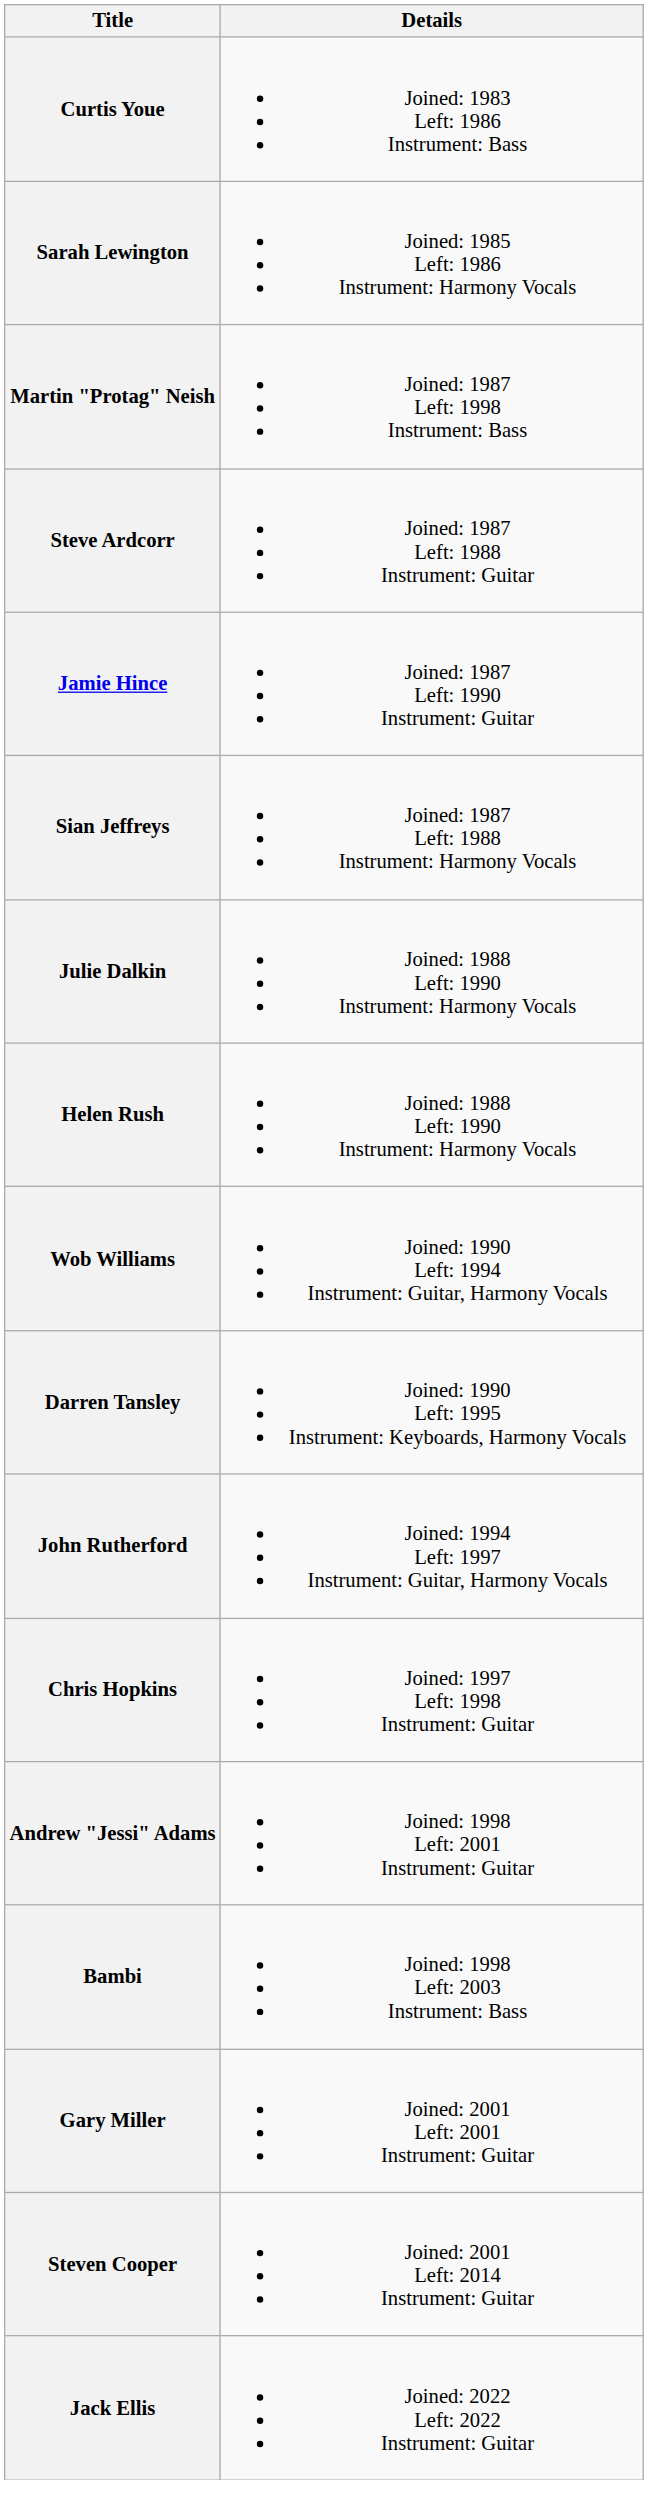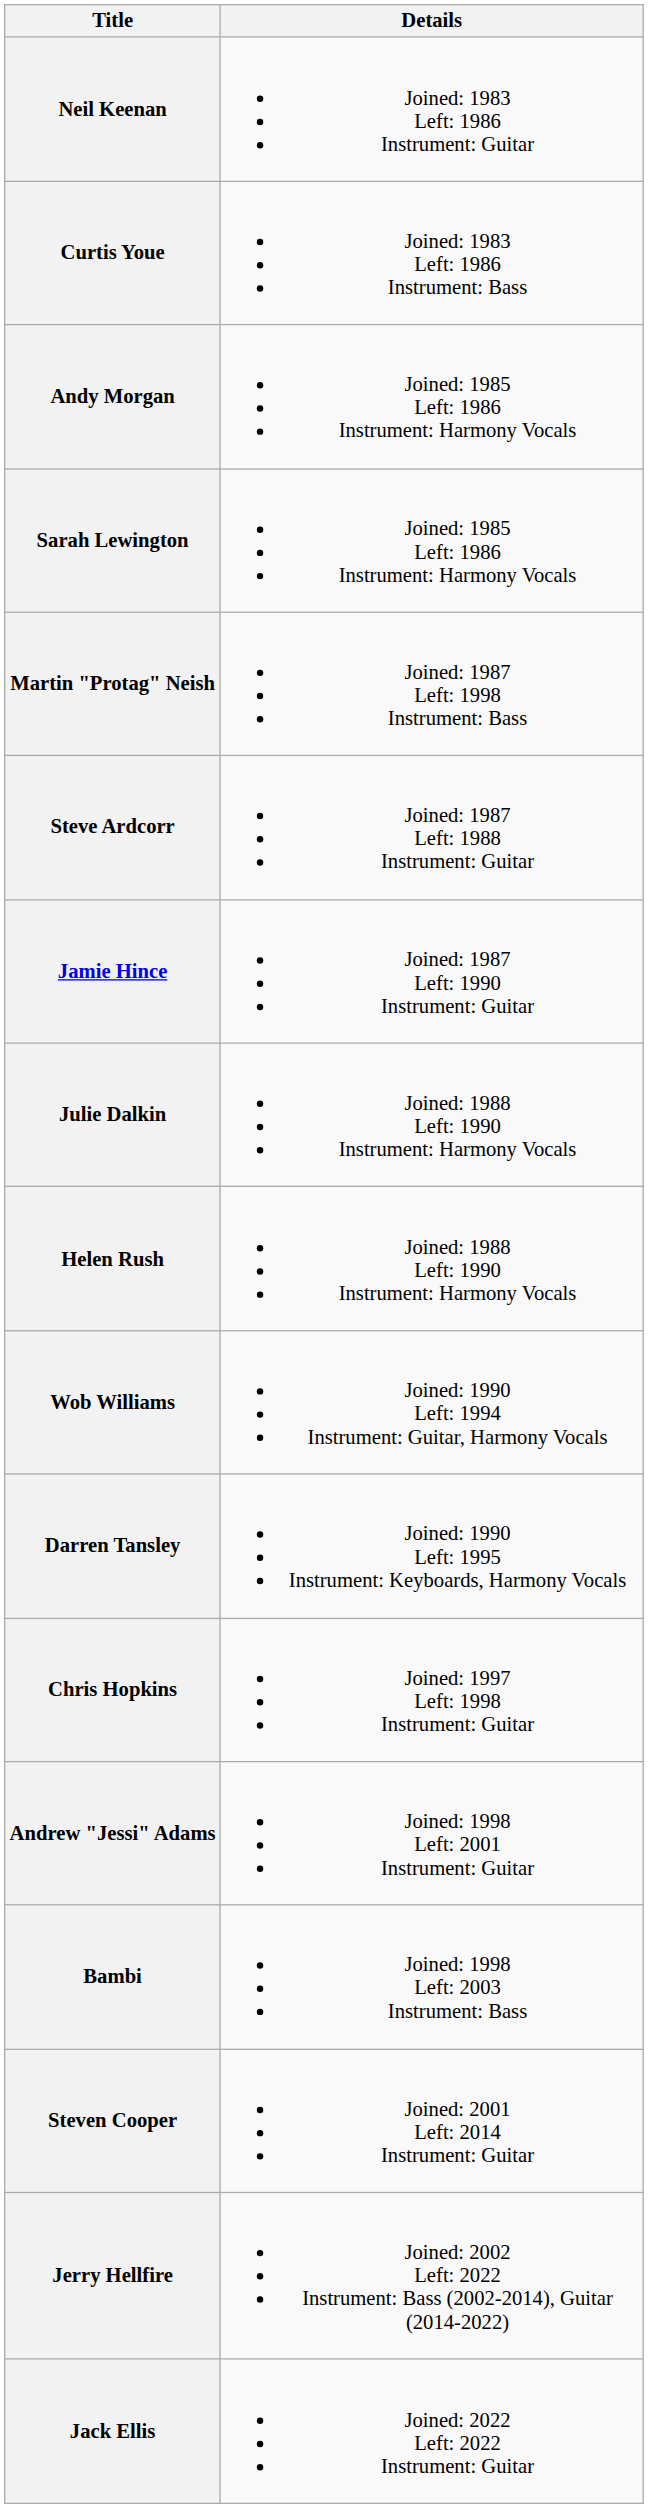+ row: (113, 109)
+ row: (113, 396)
- row: (113, 827)
- row: (113, 1545)
- row: (113, 2120)
+ row: (113, 2275)
